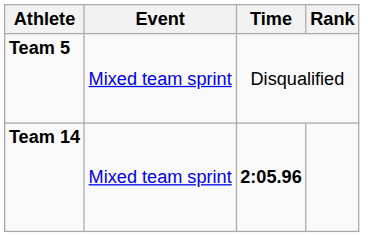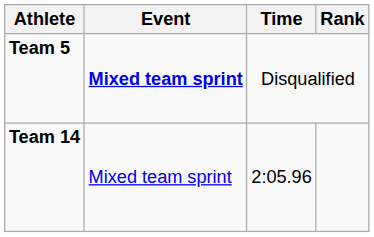(160, 78) normal -> (166, 78) bold
(271, 177) bold -> (282, 177) normal
